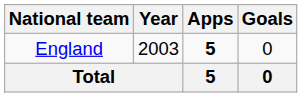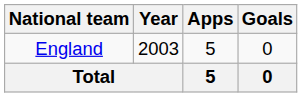(210, 48) bold -> (210, 48) normal
